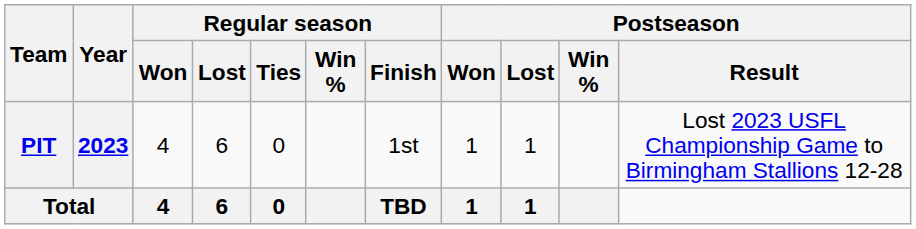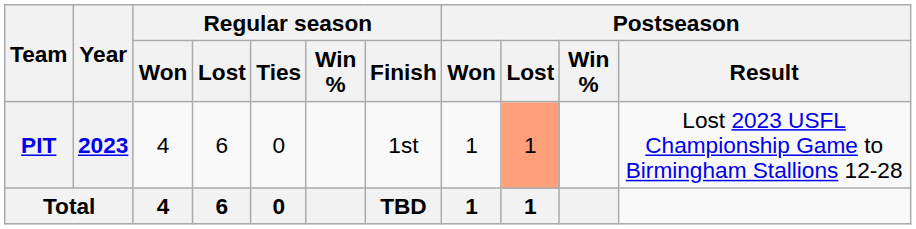(530, 145) no background -> (530, 145) lightsalmon background
